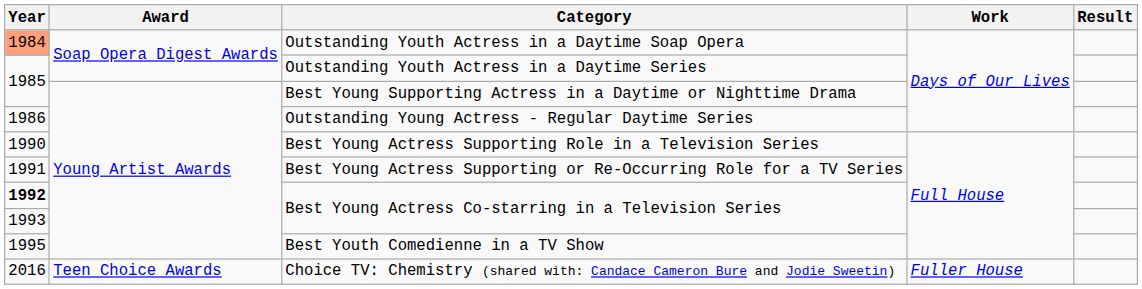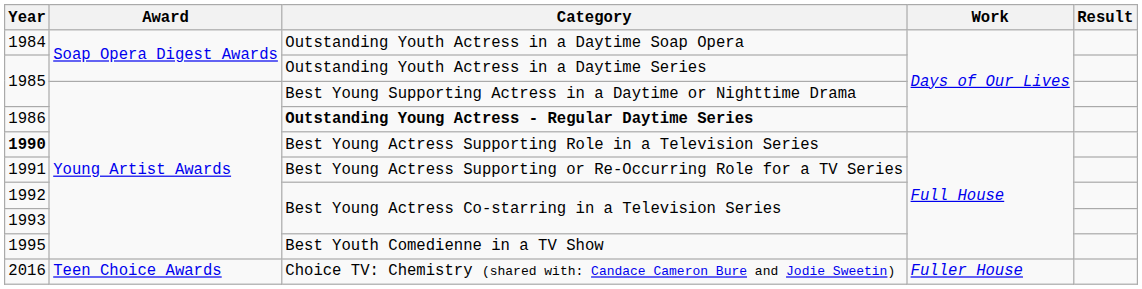(27, 43) lightsalmon background -> (27, 43) no background
(519, 119) normal -> (519, 119) bold
(27, 144) normal -> (27, 144) bold
(27, 195) bold -> (27, 195) normal
